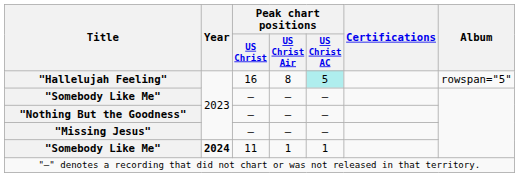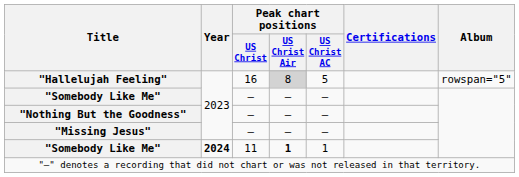(288, 79) no background -> (288, 79) lightgrey background
(325, 79) paleturquoise background -> (325, 79) no background
(288, 149) normal -> (288, 149) bold
